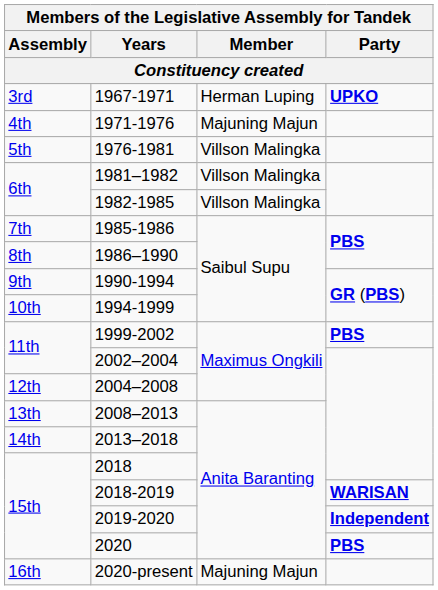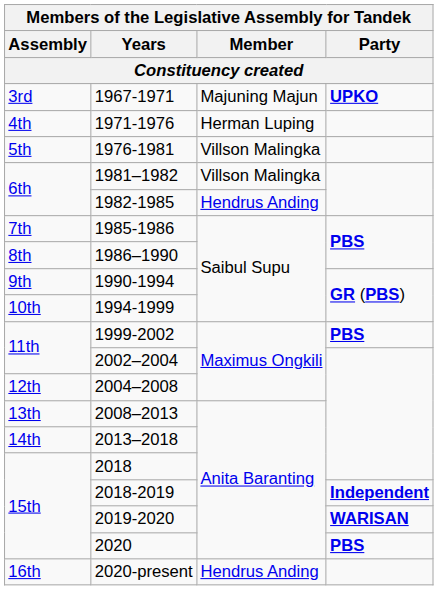(257, 96) Herman Luping -> (259, 96) Majuning Majun
(259, 123) Majuning Majun -> (257, 123) Herman Luping
(260, 202) Villson Malingka -> (260, 202) Hendrus Anding
(369, 492) WARISAN -> (380, 492) Independent
(380, 519) Independent -> (369, 519) WARISAN
(259, 571) Majuning Majun -> (260, 571) Hendrus Anding
